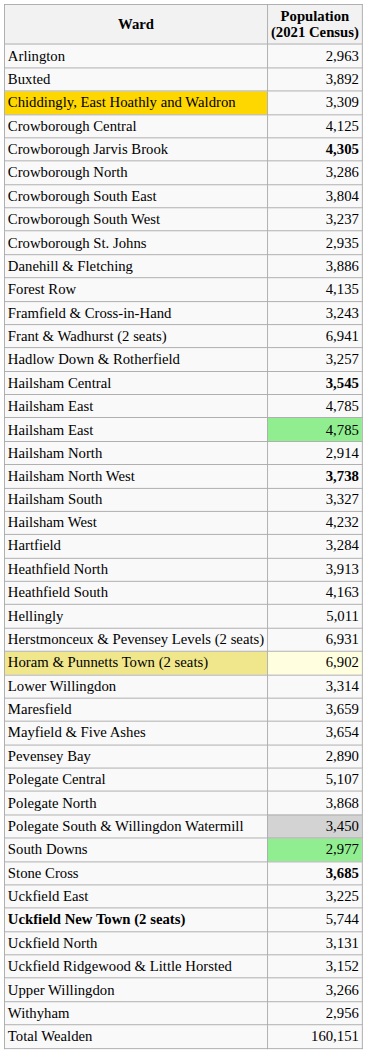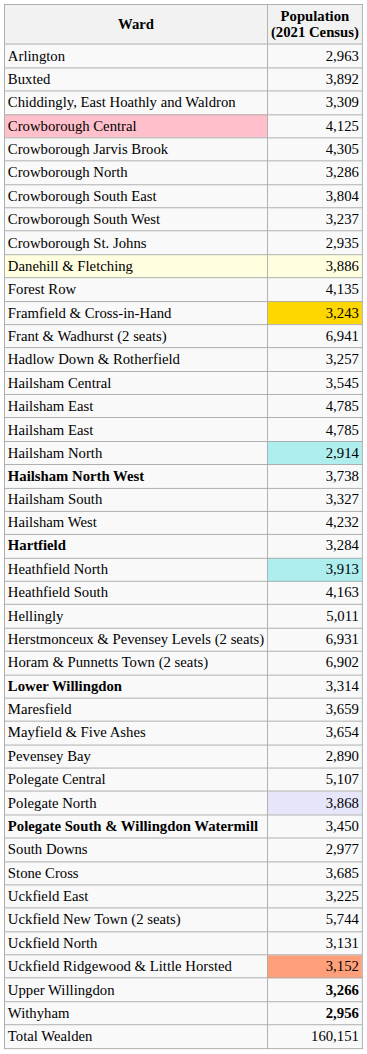(122, 102) gold background -> (122, 102) no background
(72, 126) no background -> (72, 126) pink background
(342, 149) bold -> (342, 149) normal
(70, 266) no background -> (70, 266) lightyellow background
(342, 266) no background -> (342, 266) lightyellow background
(342, 312) no background -> (342, 312) gold background
(342, 382) bold -> (342, 382) normal
(342, 429) lightgreen background -> (342, 429) no background
(342, 452) no background -> (342, 452) paleturquoise background
(71, 476) normal -> (76, 476) bold
(342, 476) bold -> (342, 476) normal
(34, 546) normal -> (37, 546) bold
(342, 569) no background -> (342, 569) paleturquoise background
(108, 663) khaki background -> (108, 663) no background
(342, 663) lightyellow background -> (342, 663) no background
(62, 686) normal -> (65, 686) bold
(342, 803) no background -> (342, 803) lavender background
(126, 826) normal -> (133, 826) bold
(342, 826) lightgrey background -> (342, 826) no background
(342, 849) lightgreen background -> (342, 849) no background
(342, 873) bold -> (342, 873) normal
(97, 919) bold -> (94, 919) normal
(342, 966) no background -> (342, 966) lightsalmon background
(342, 989) normal -> (342, 989) bold
(342, 1013) normal -> (342, 1013) bold
